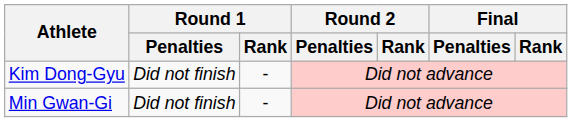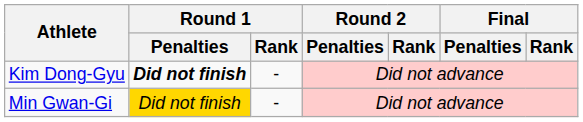(184, 75) normal -> (190, 75) bold
(184, 103) no background -> (190, 103) gold background
